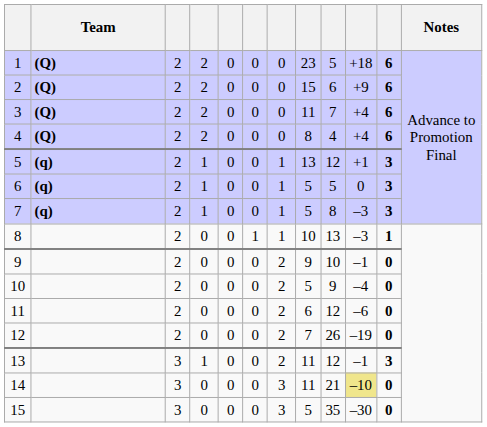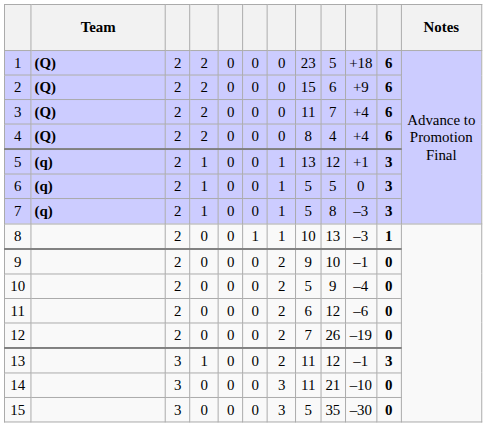(361, 385) khaki background -> (361, 385) no background
